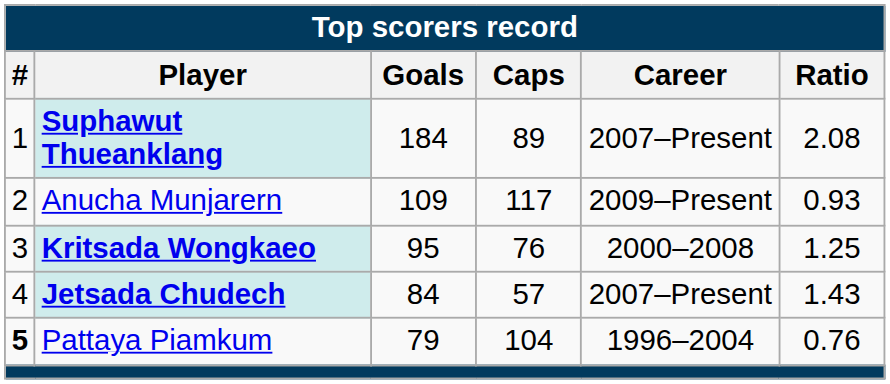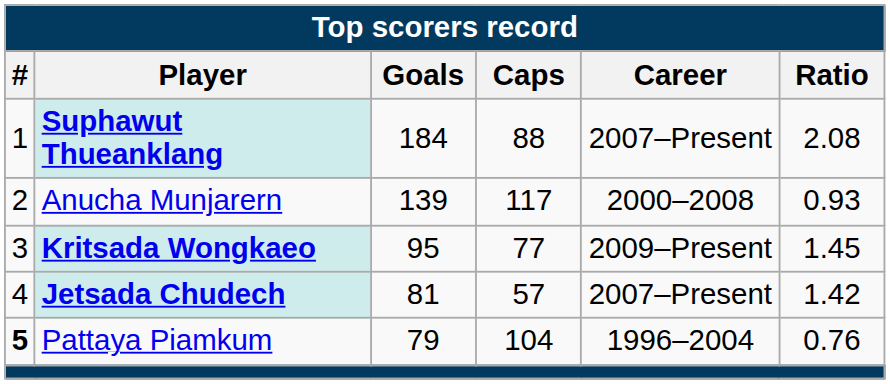(529, 137) 89 -> (529, 137) 88
(423, 201) 109 -> (423, 201) 139
(680, 201) 2009–Present -> (680, 201) 2000–2008
(529, 247) 76 -> (529, 247) 77
(680, 247) 2000–2008 -> (680, 247) 2009–Present
(832, 247) 1.25 -> (832, 247) 1.45
(423, 294) 84 -> (423, 294) 81
(832, 294) 1.43 -> (832, 294) 1.42
